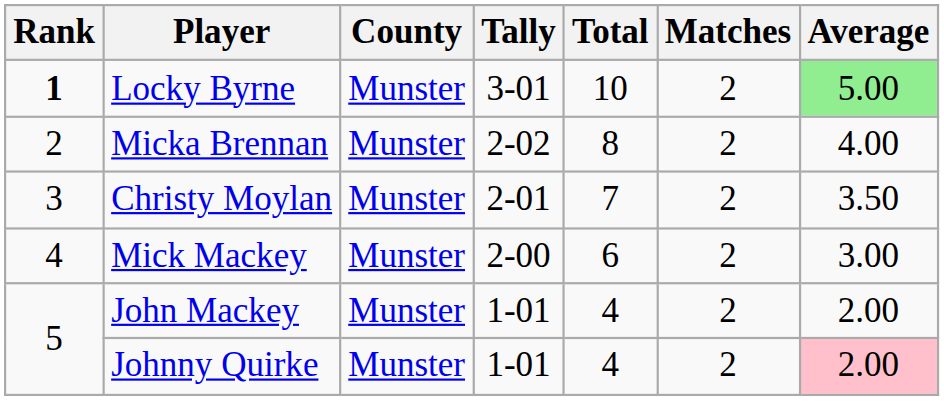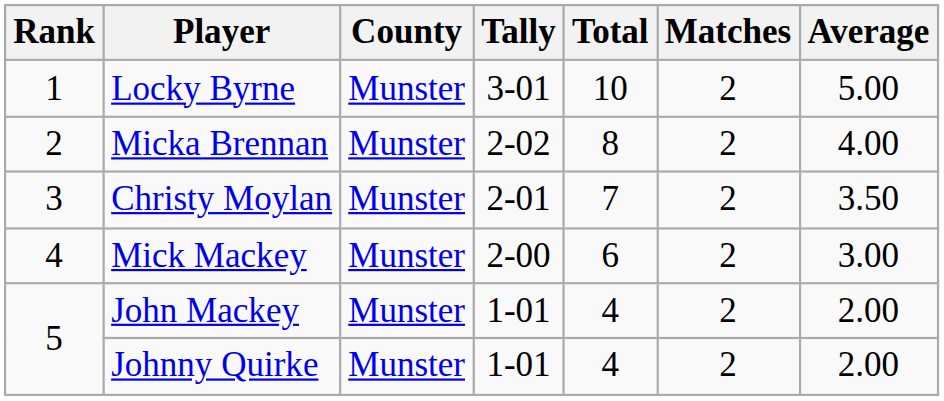(54, 87) bold -> (54, 87) normal
(868, 87) lightgreen background -> (868, 87) no background
(868, 365) pink background -> (868, 365) no background
